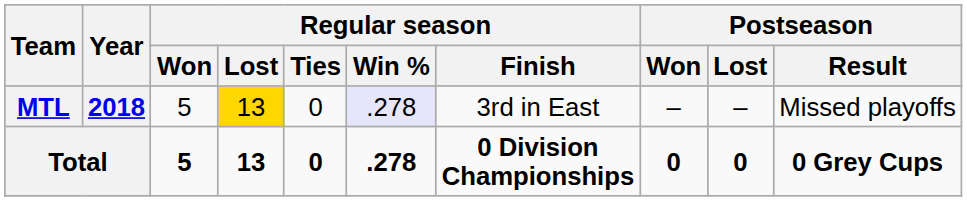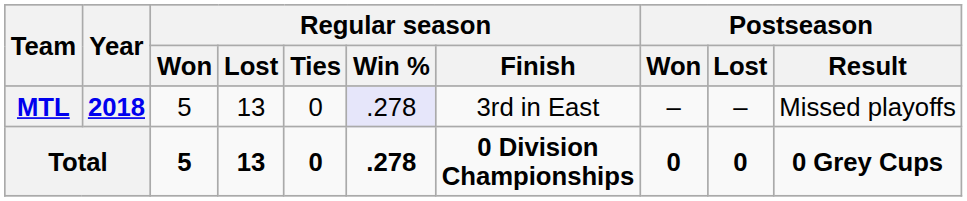(251, 107) gold background -> (251, 107) no background
